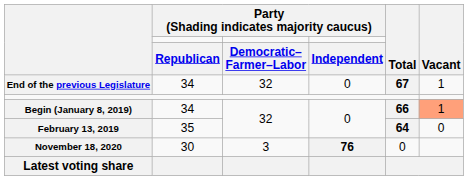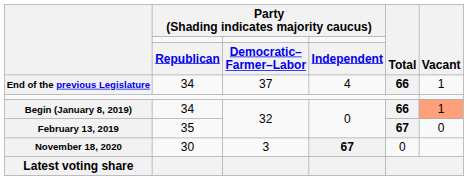(266, 84) 32 -> (266, 84) 37
(347, 84) 0 -> (347, 84) 4
(402, 84) 67 -> (402, 84) 66
(402, 128) 64 -> (402, 128) 67
(347, 147) 76 -> (347, 147) 67
